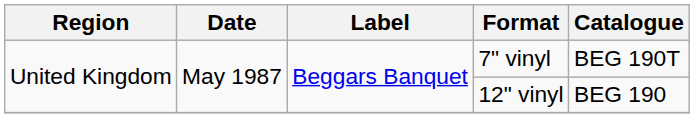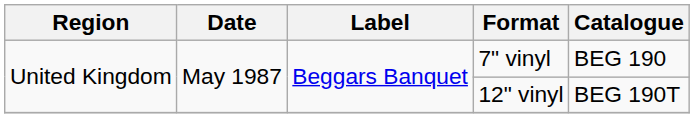(627, 58) BEG 190T -> (620, 58) BEG 190
(620, 94) BEG 190 -> (627, 94) BEG 190T
